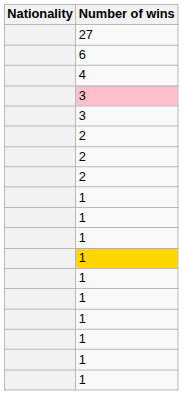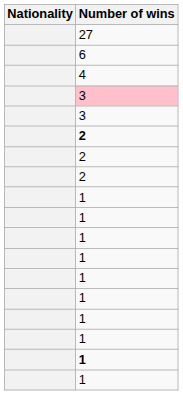(82, 136) normal -> (82, 136) bold
(82, 258) gold background -> (82, 258) no background
(82, 359) normal -> (82, 359) bold
